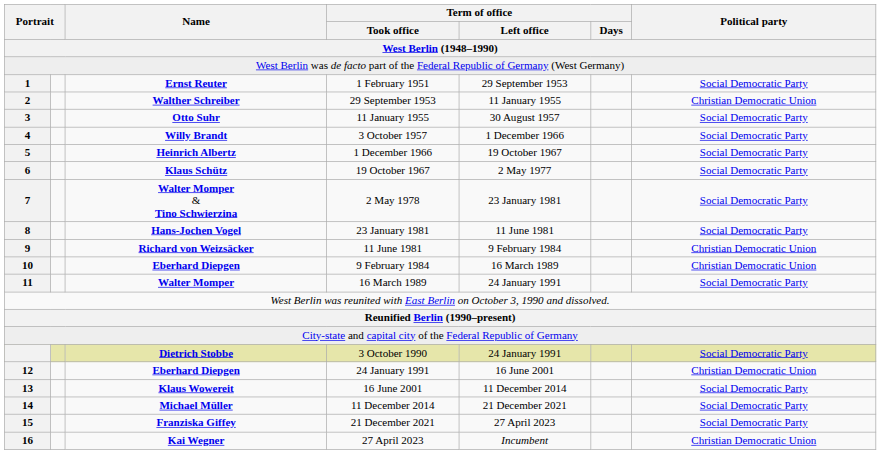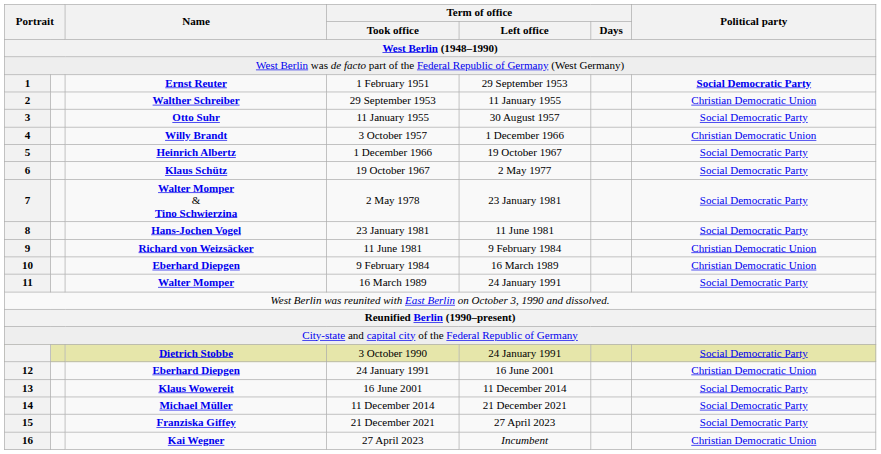(754, 83) normal -> (754, 83) bold
(754, 135) Social Democratic Party -> (754, 135) Christian Democratic Union
